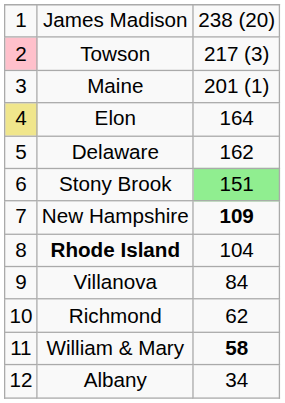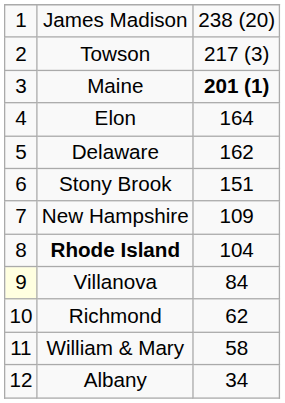(21, 53) pink background -> (21, 53) no background
(237, 86) normal -> (237, 86) bold
(21, 119) khaki background -> (21, 119) no background
(237, 184) lightgreen background -> (237, 184) no background
(237, 217) bold -> (237, 217) normal
(21, 282) no background -> (21, 282) lightyellow background
(237, 348) bold -> (237, 348) normal
